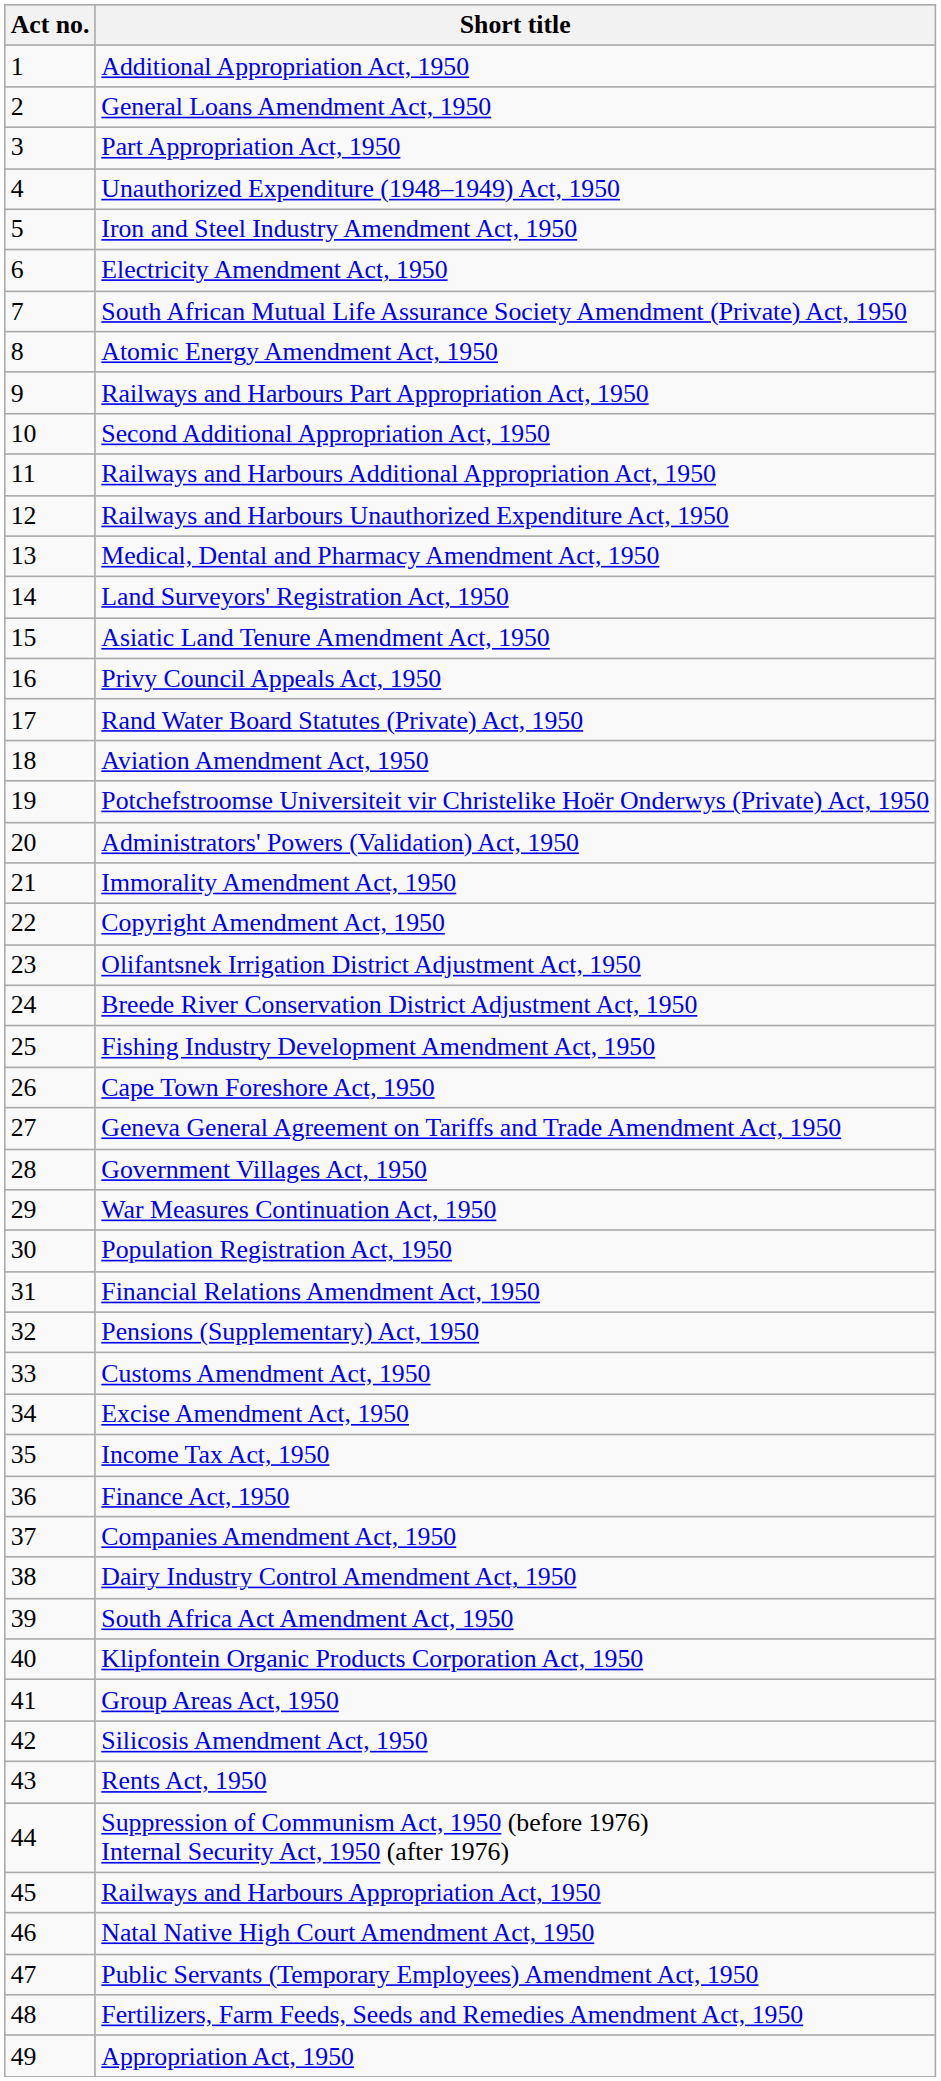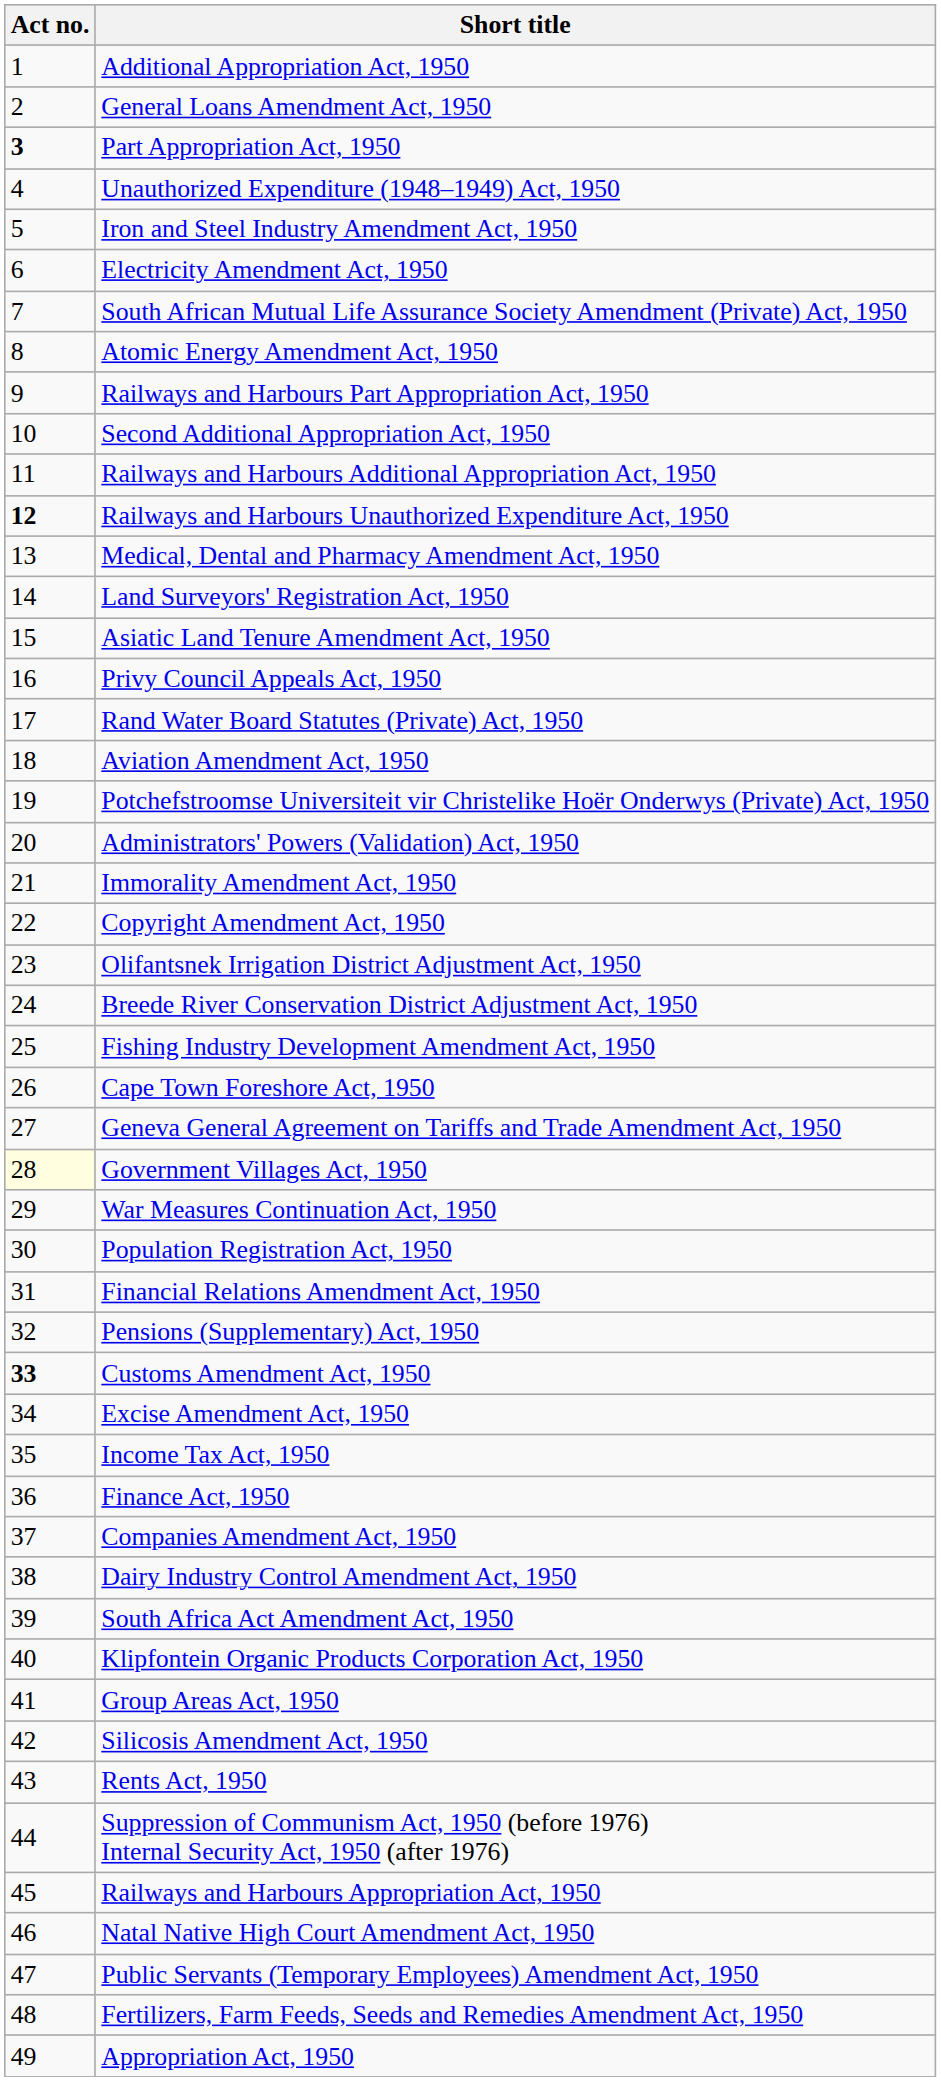(17, 147) normal -> (17, 147) bold
(24, 515) normal -> (24, 515) bold
(24, 1168) no background -> (24, 1168) lightyellow background
(24, 1373) normal -> (24, 1373) bold
